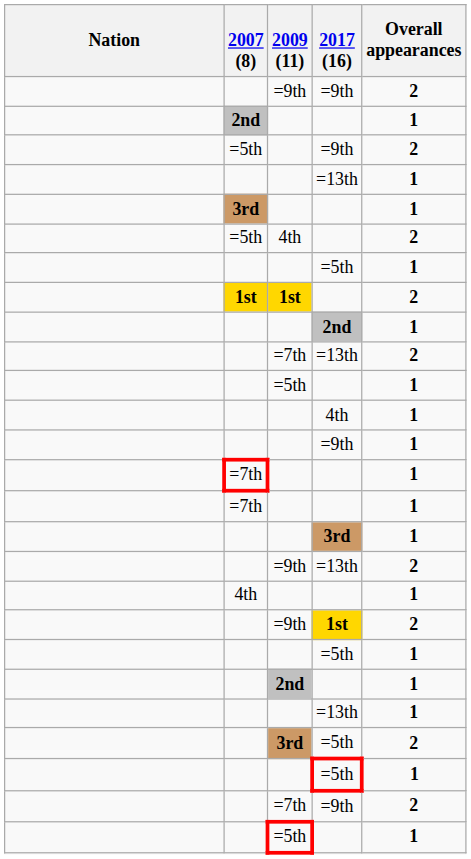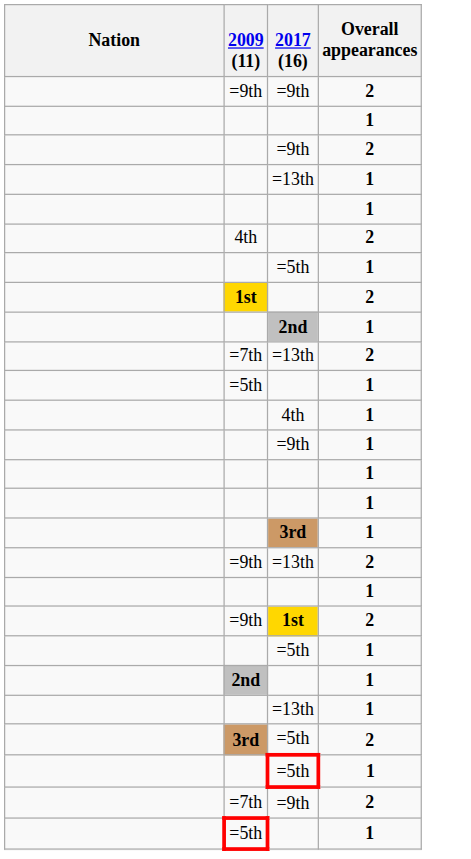- column: (246, 51)
